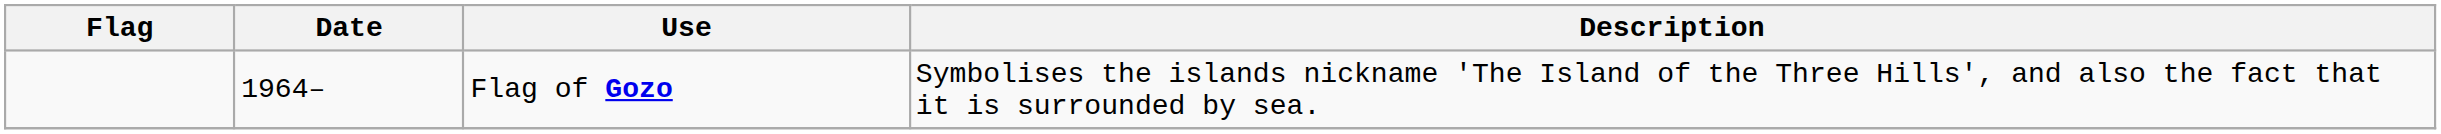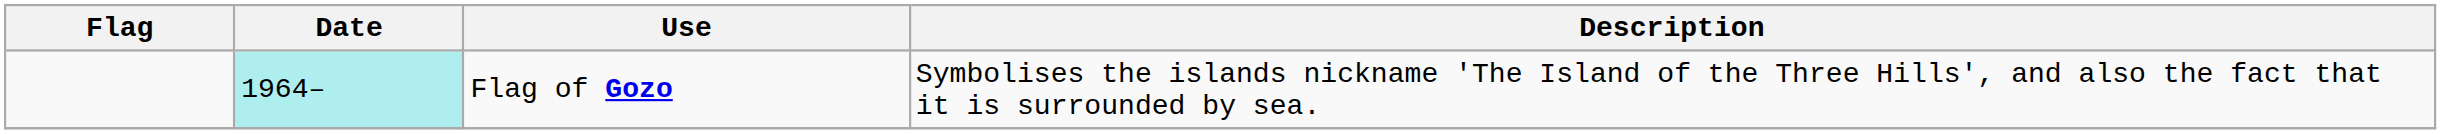(283, 90) no background -> (283, 90) paleturquoise background
